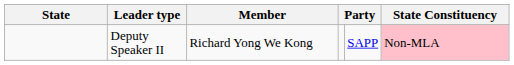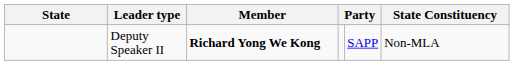(251, 42) normal -> (255, 42) bold
(412, 42) pink background -> (412, 42) no background
